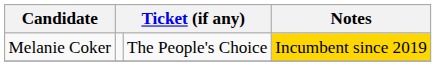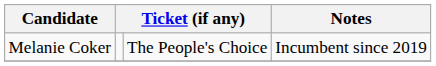(351, 47) gold background -> (351, 47) no background
